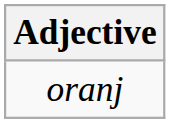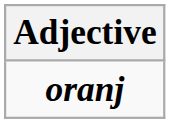(85, 88) normal -> (85, 88) bold
